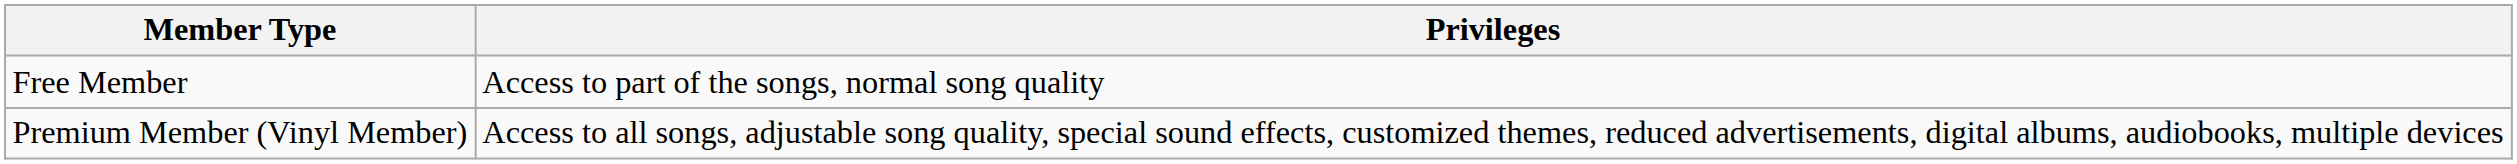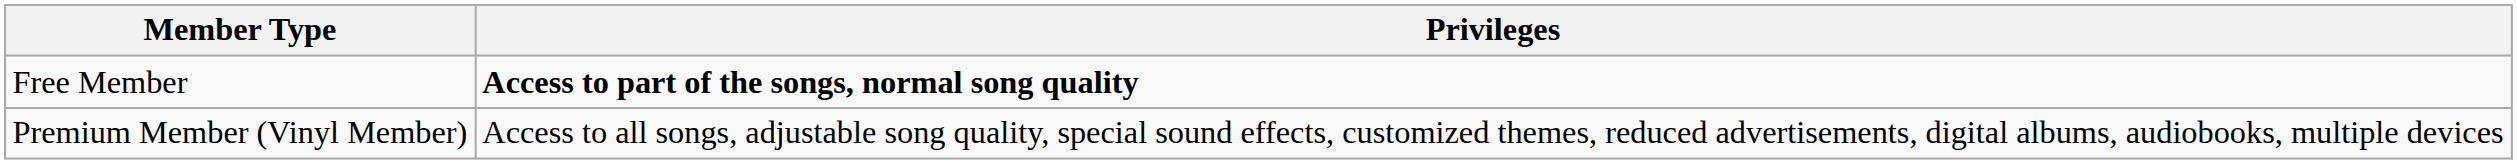(793, 81) normal -> (810, 81) bold
